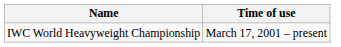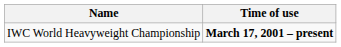(266, 32) normal -> (269, 32) bold
